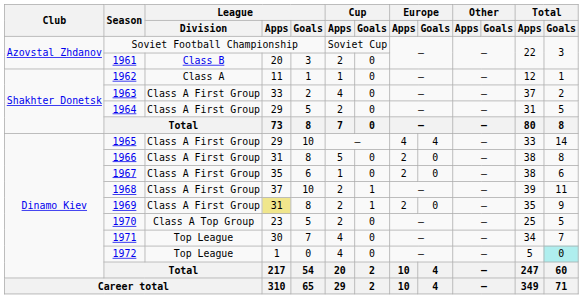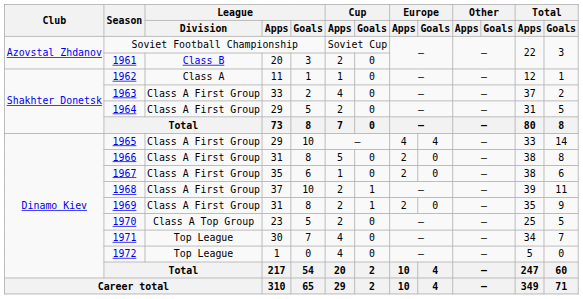(277, 206) khaki background -> (277, 206) no background
(561, 254) paleturquoise background -> (561, 254) no background
